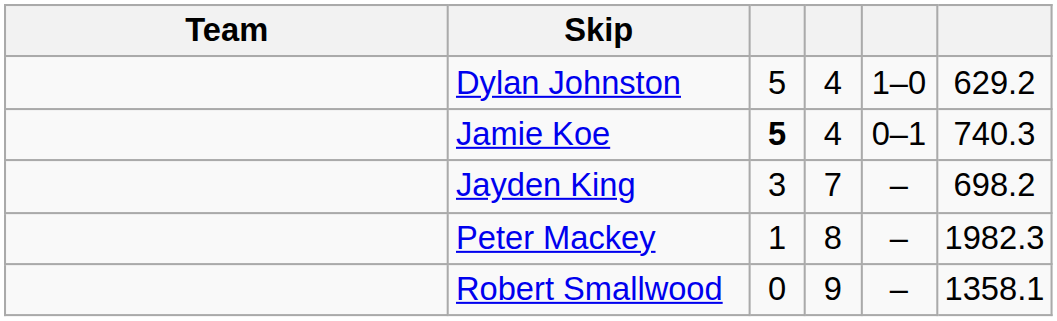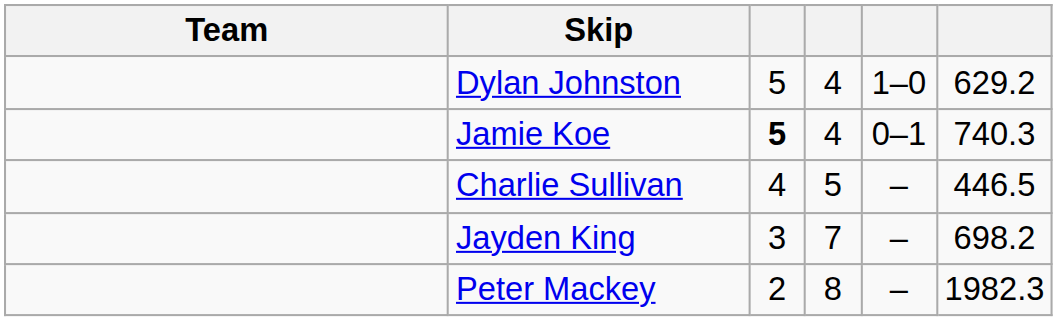+ row: (569, 185)
(777, 237) 1 -> (777, 289) 2
- row: (589, 289)
